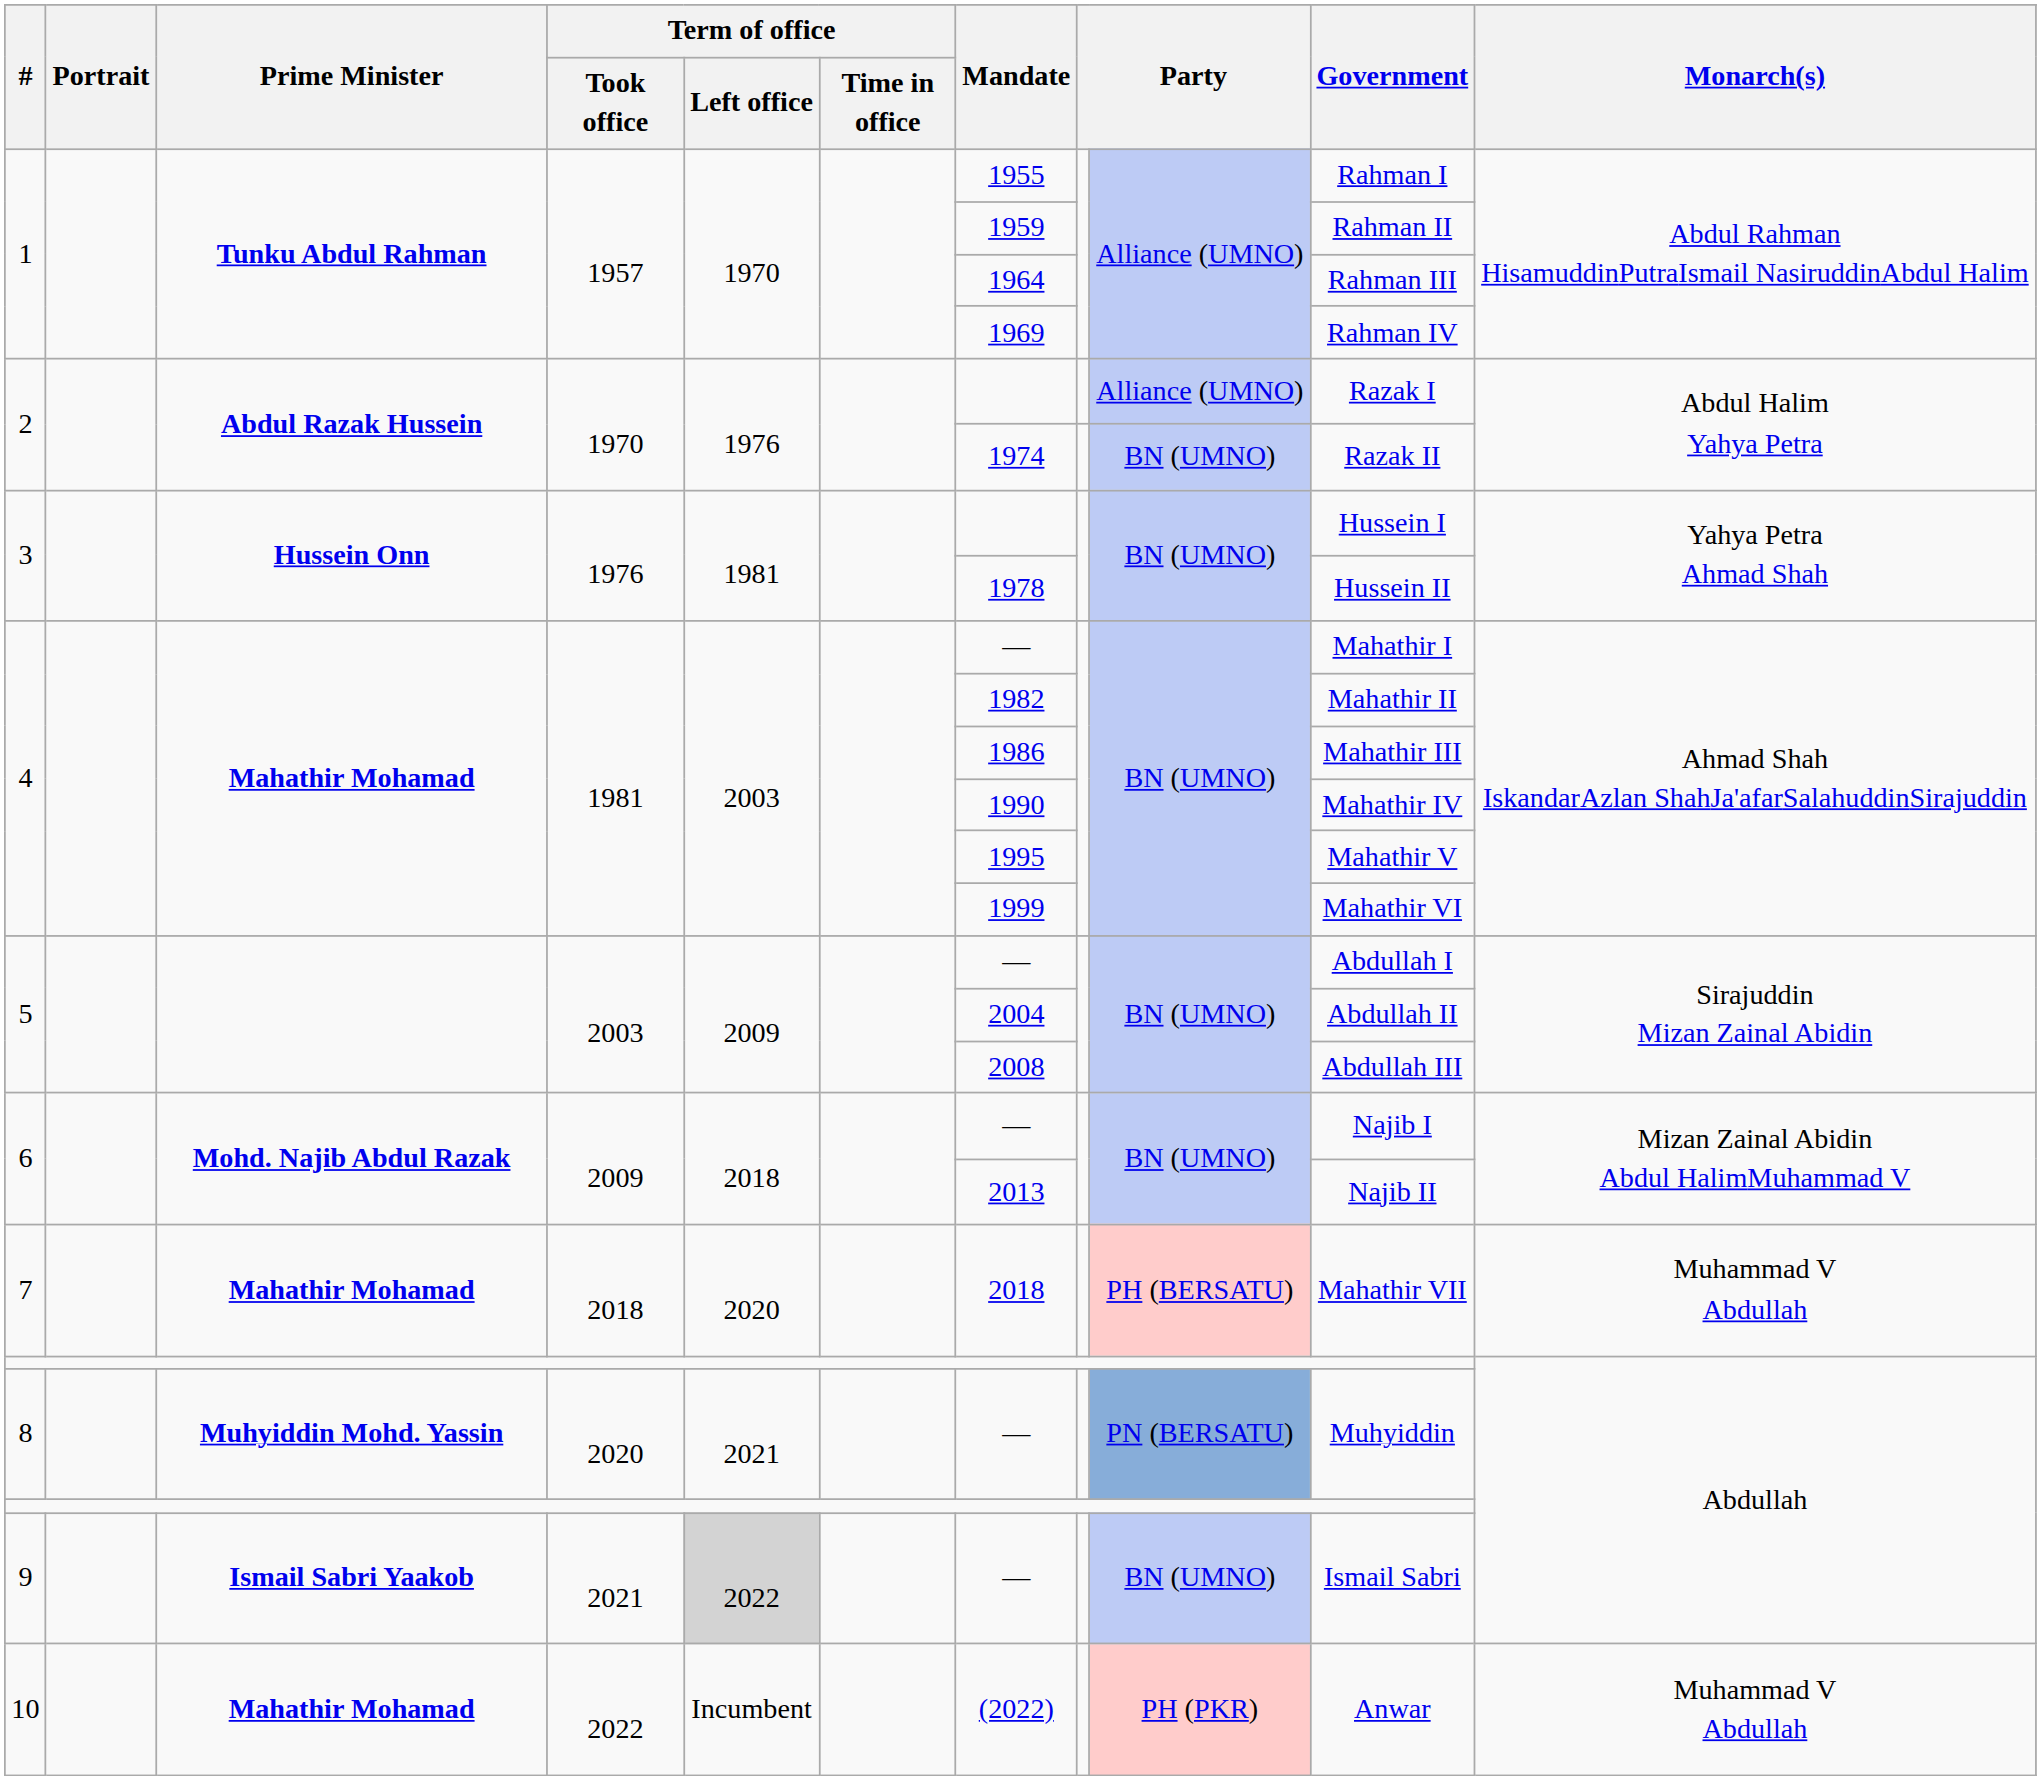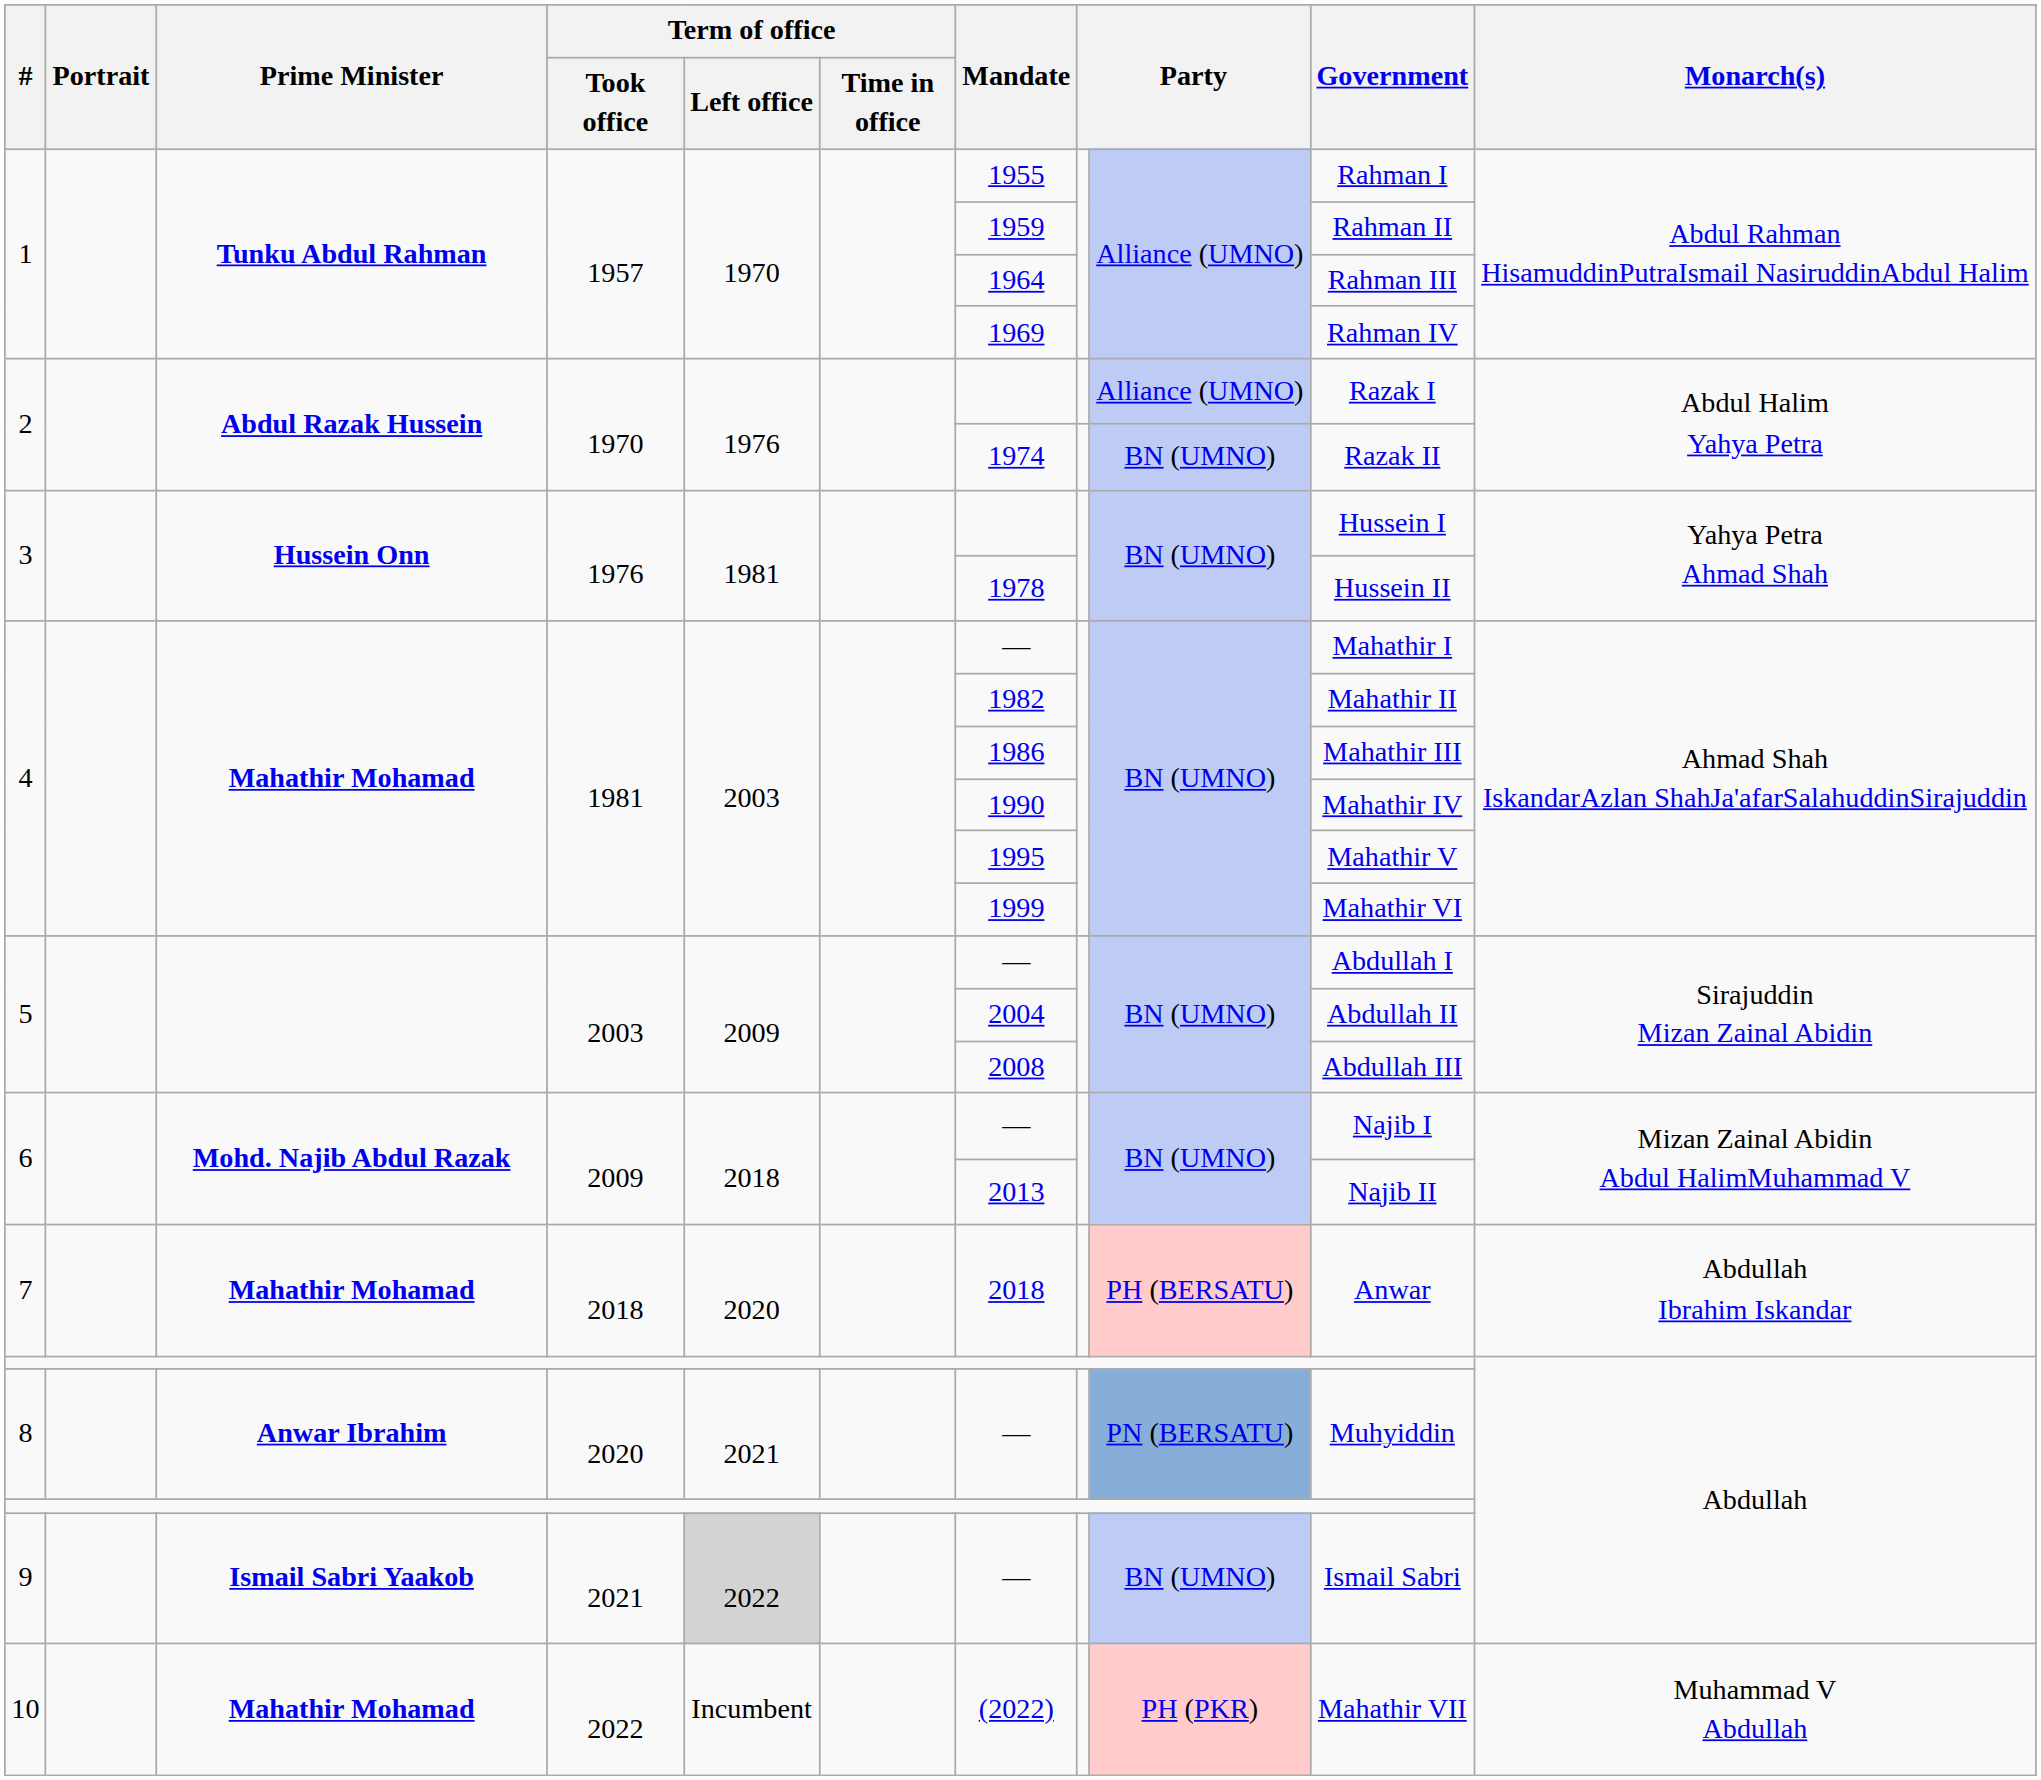(1392, 1289) Mahathir VII -> (1392, 1289) Anwar
(1755, 1289) Muhammad V Abdullah -> (1755, 1289) Abdullah Ibrahim Iskandar
(352, 1433) Muhyiddin Mohd. Yassin -> (352, 1433) Anwar Ibrahim
(1392, 1709) Anwar -> (1392, 1709) Mahathir VII
